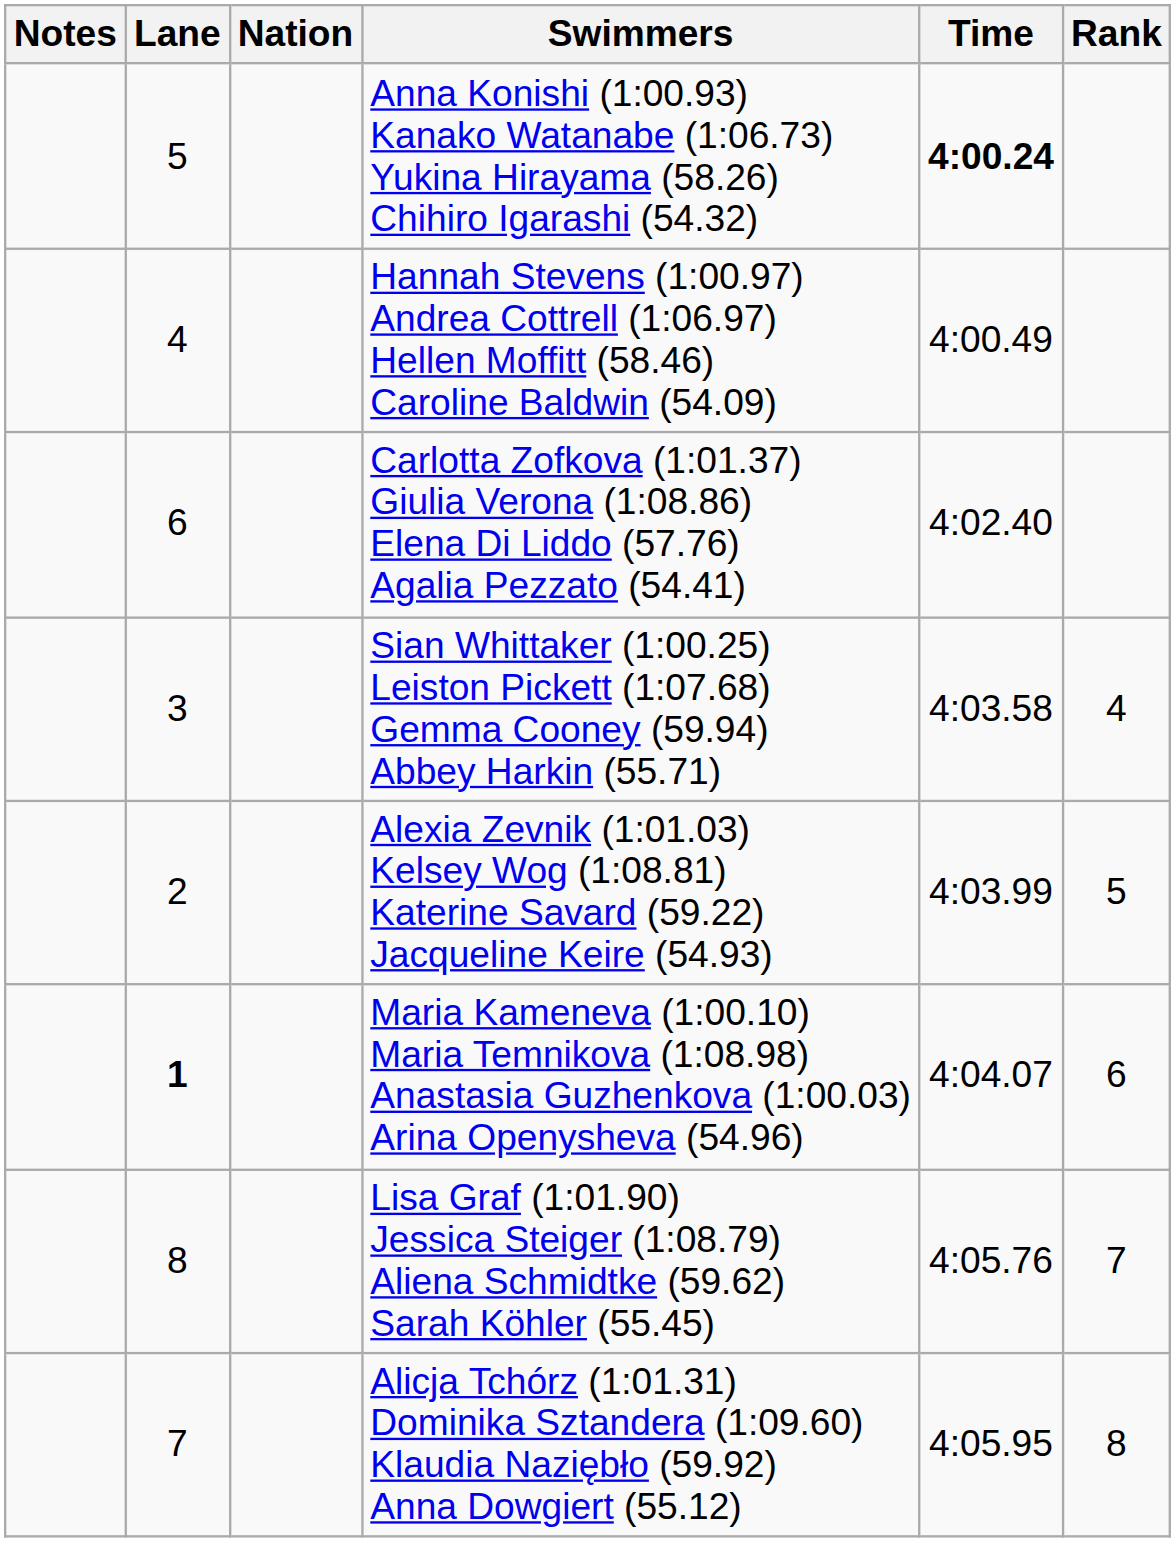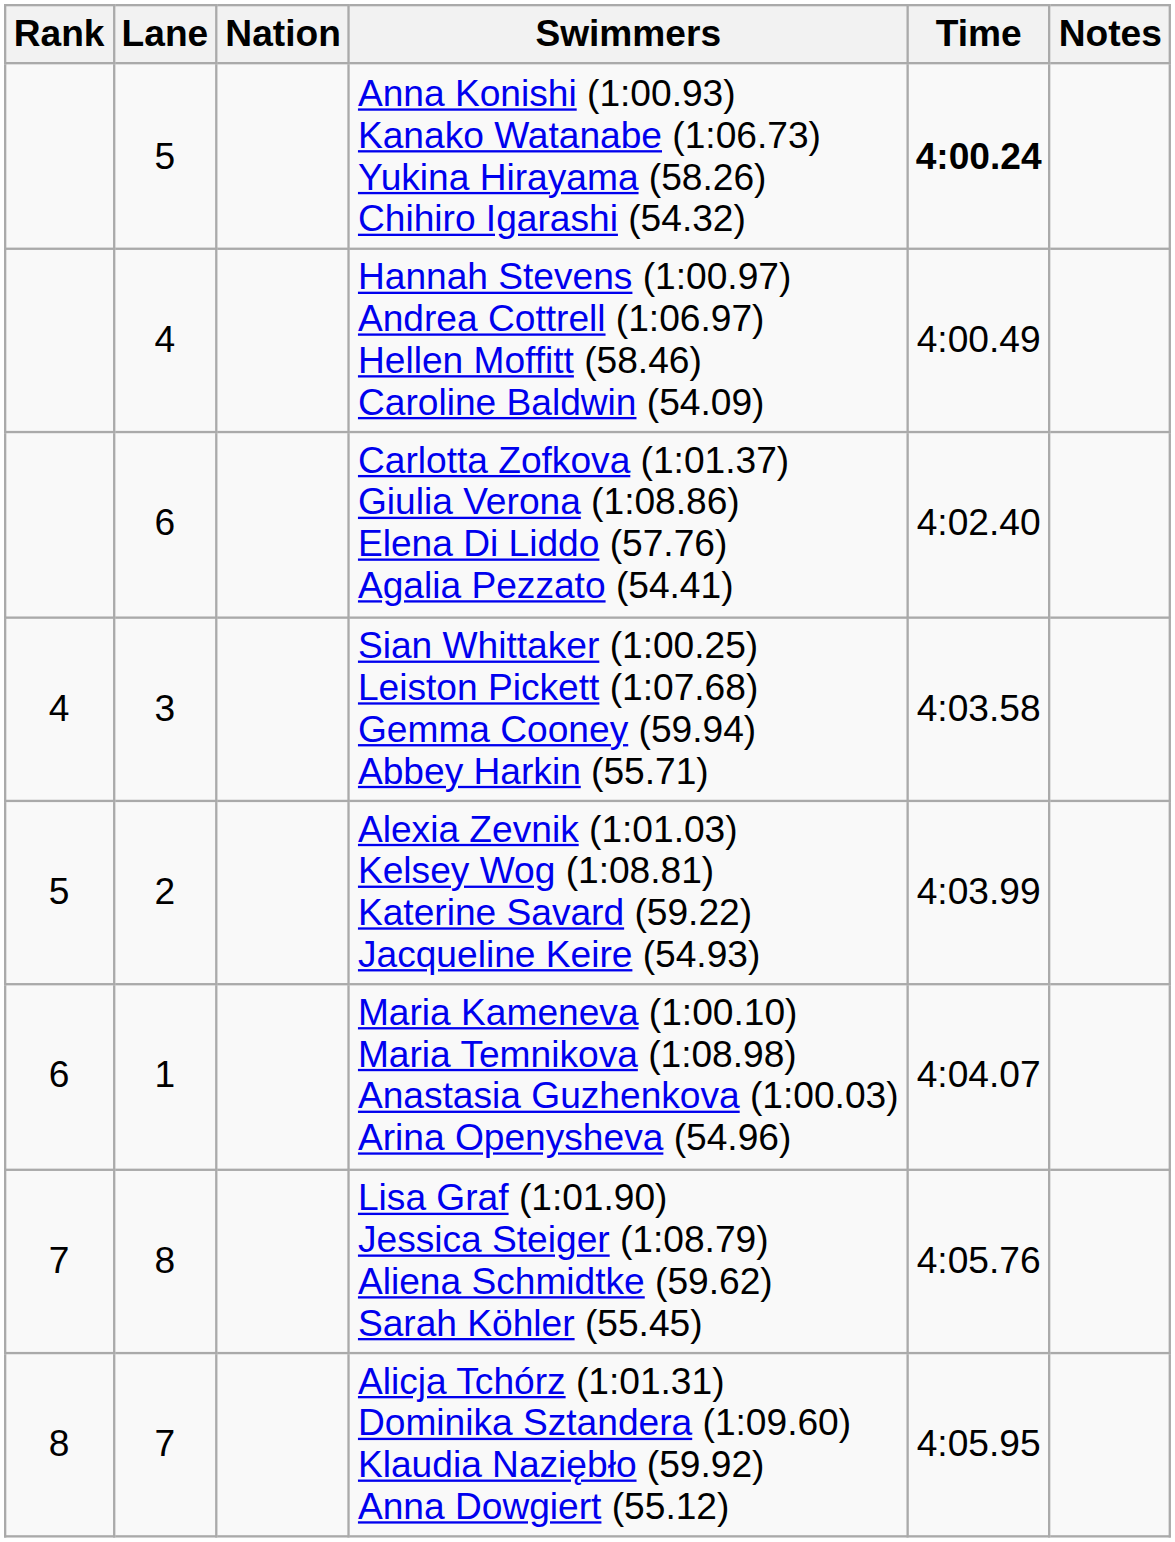columns swapped: (1116, 33) <-> (65, 33)
(177, 1076) bold -> (165, 1076) normal
